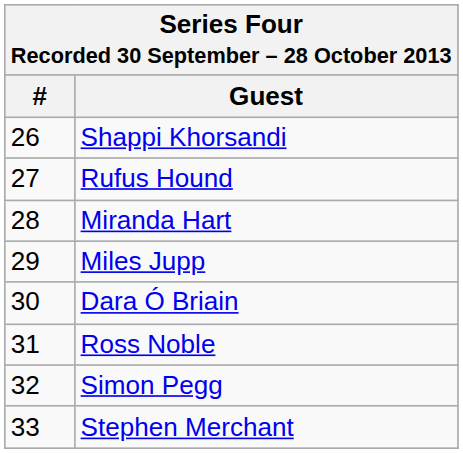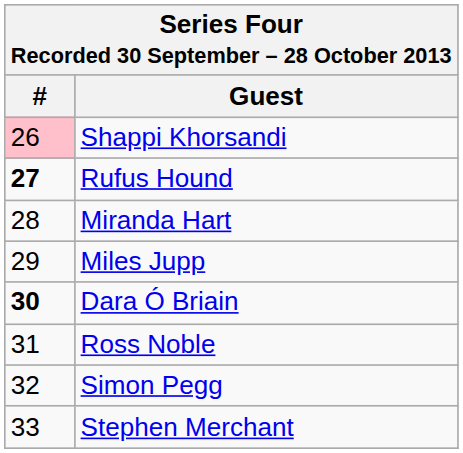(25, 137) no background -> (25, 137) pink background
(25, 178) normal -> (25, 178) bold
(25, 302) normal -> (25, 302) bold
